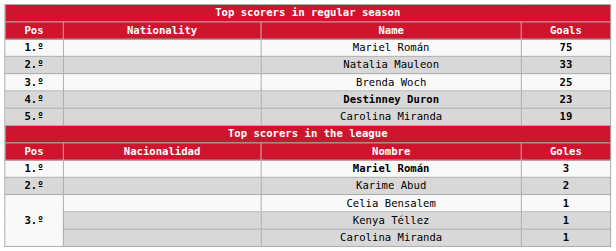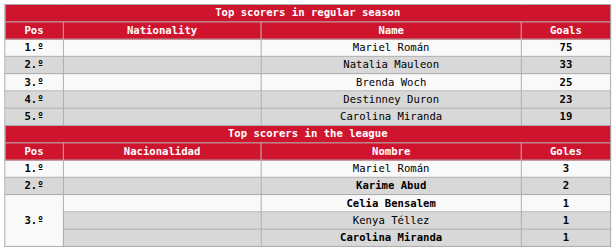(391, 100) bold -> (391, 100) normal
(391, 169) bold -> (391, 169) normal
(391, 186) normal -> (391, 186) bold
(391, 203) normal -> (391, 203) bold
(391, 238) normal -> (391, 238) bold
